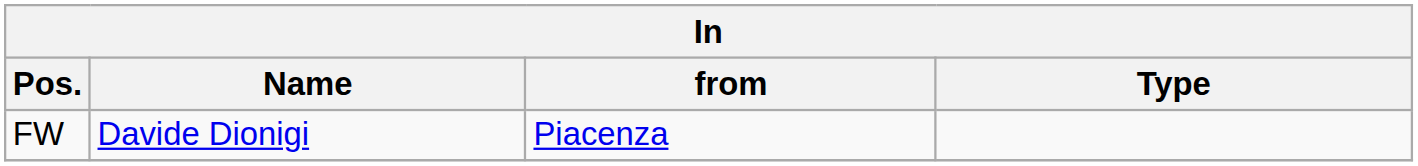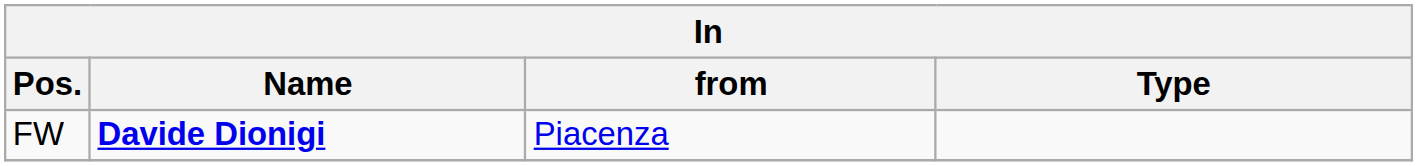(203, 135) normal -> (211, 135) bold
